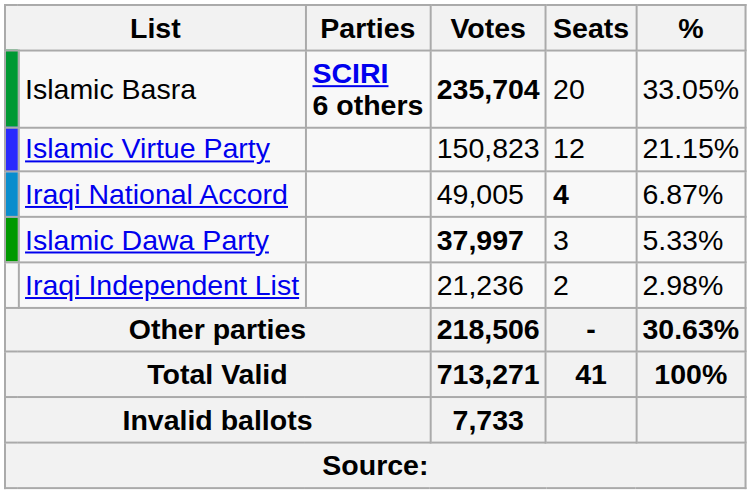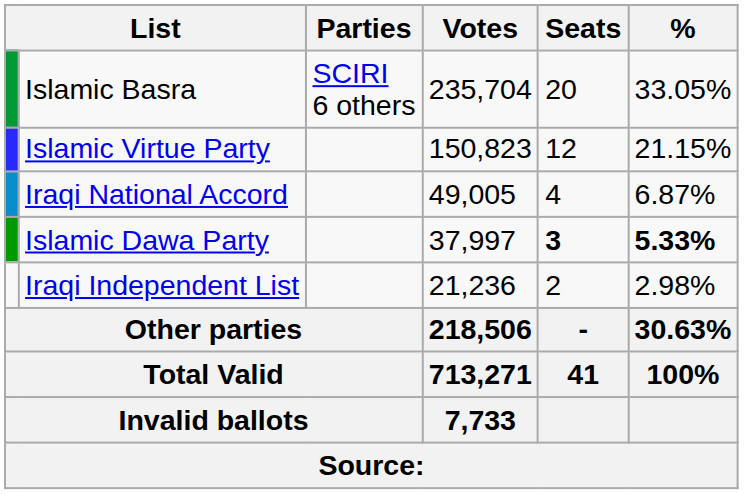(368, 89) bold -> (364, 89) normal
(488, 89) bold -> (480, 89) normal
(561, 195) bold -> (553, 195) normal
(480, 240) bold -> (472, 240) normal
(561, 240) normal -> (553, 240) bold
(683, 240) normal -> (675, 240) bold
